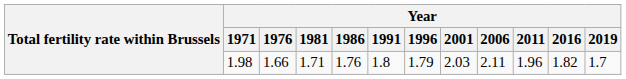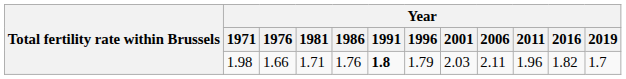(381, 62) normal -> (381, 62) bold
